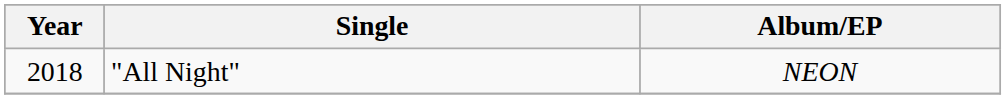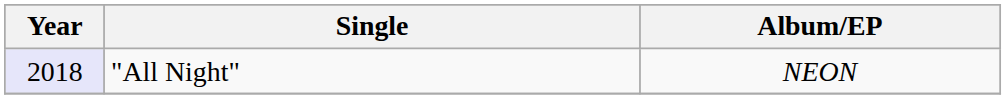(55, 70) no background -> (55, 70) lavender background
